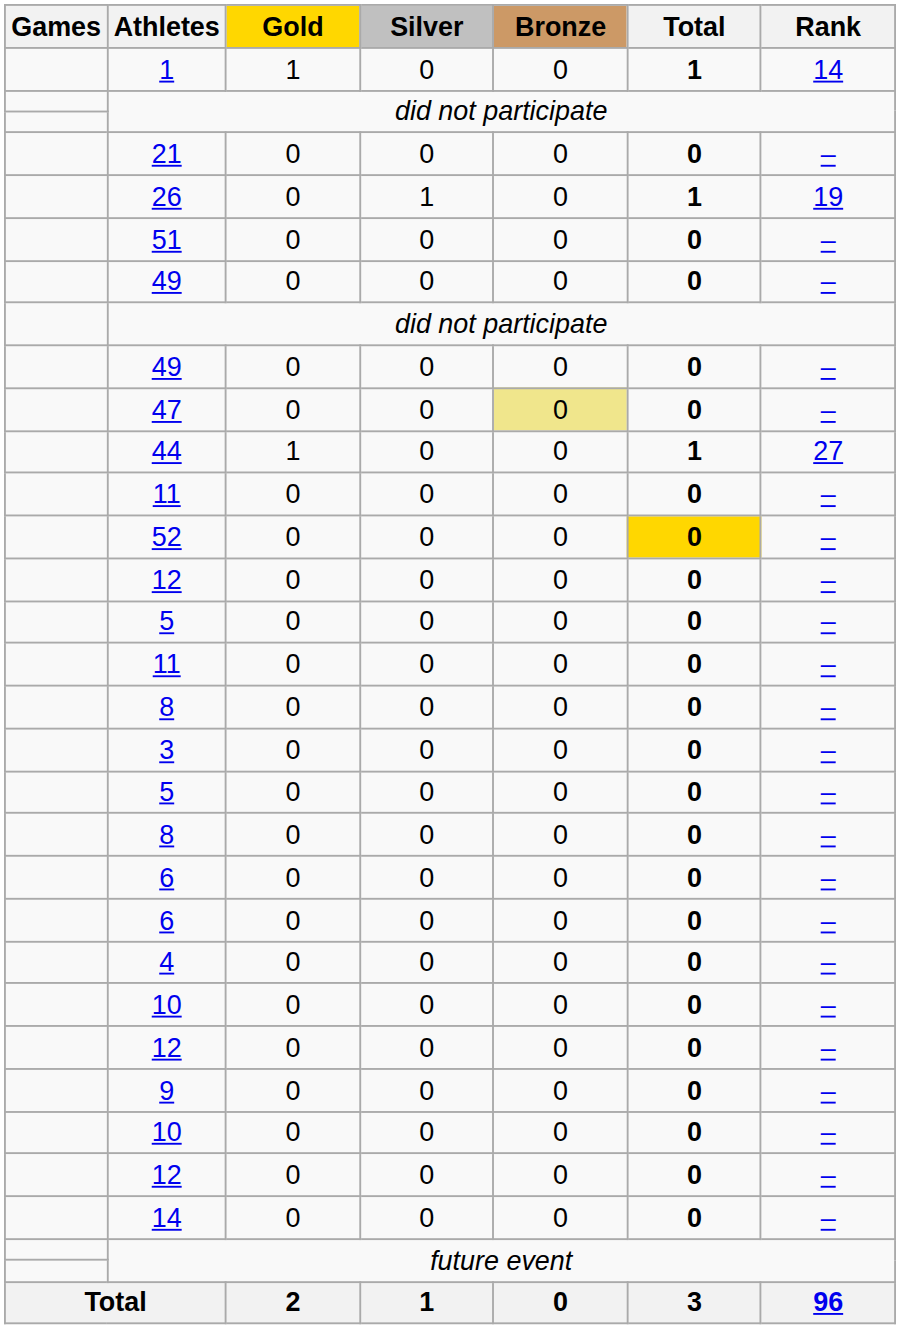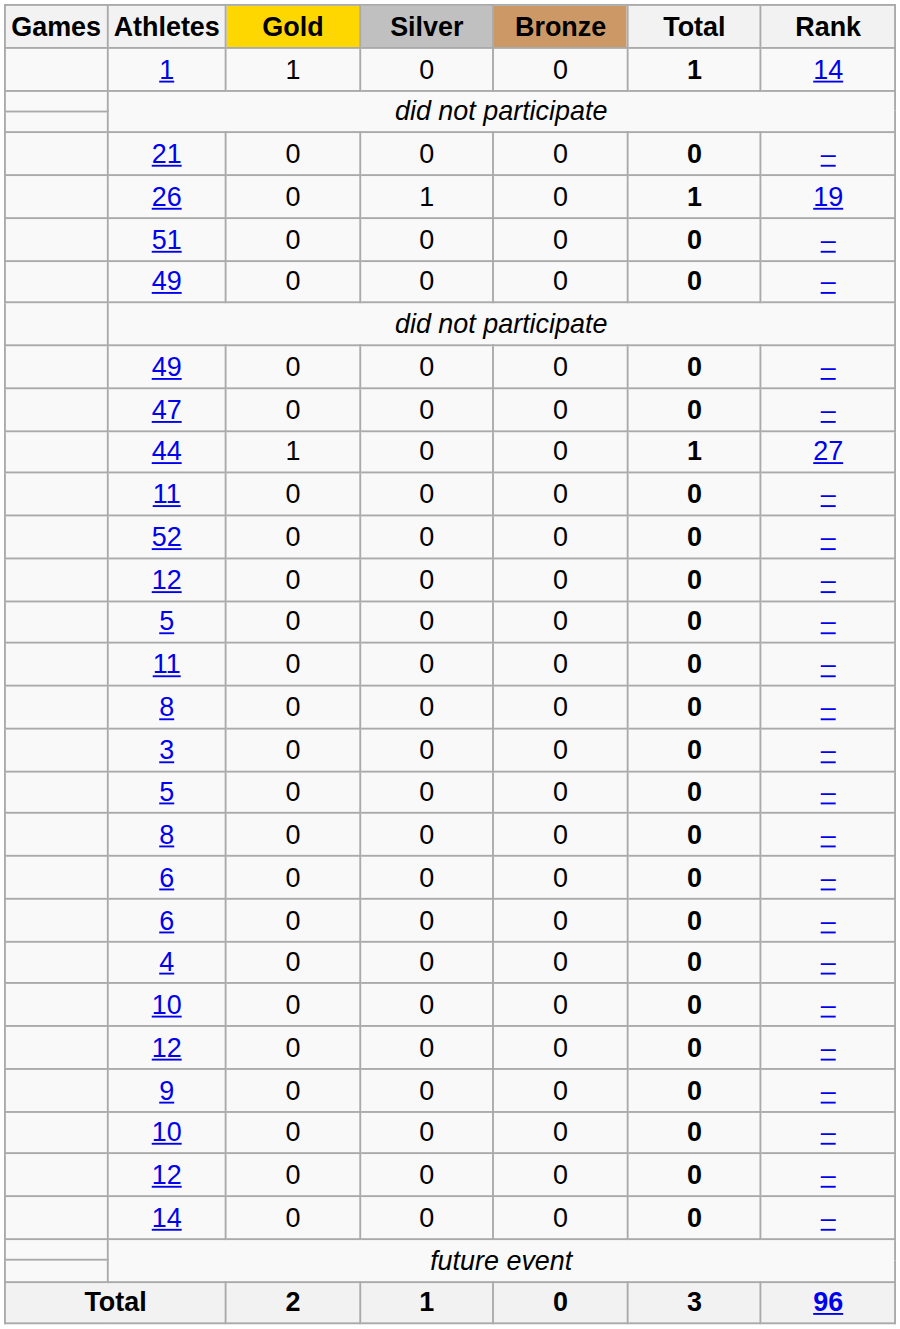(561, 409) khaki background -> (561, 409) no background
(694, 537) gold background -> (694, 537) no background
